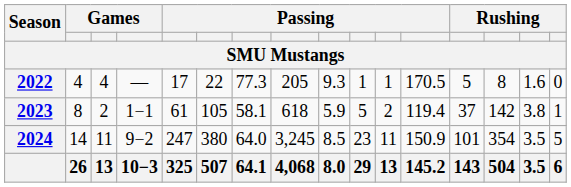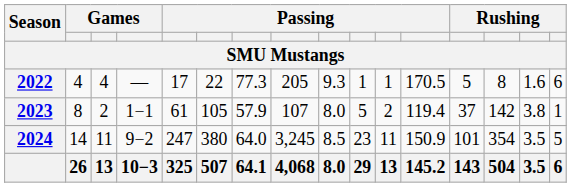(558, 83) 0 -> (558, 83) 6
(251, 111) 58.1 -> (251, 111) 57.9
(295, 111) 618 -> (295, 111) 107
(334, 111) 5.9 -> (334, 111) 8.0
